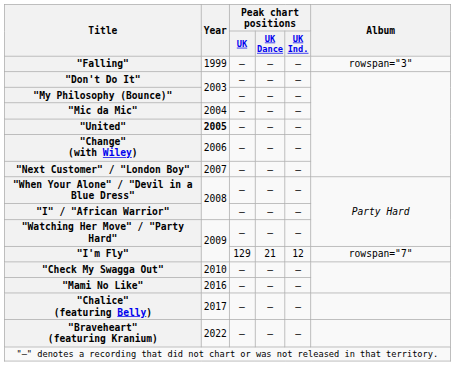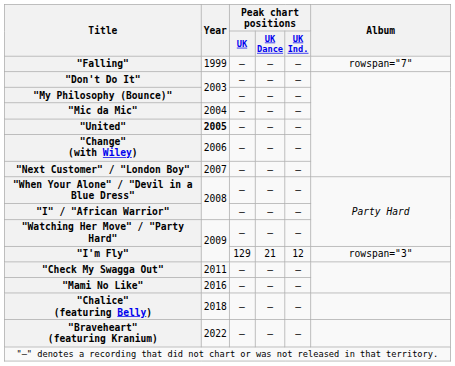(381, 64) rowspan="3" -> (381, 64) rowspan="7"
(381, 254) rowspan="7" -> (381, 254) rowspan="3"
(215, 270) 2010 -> (215, 270) 2011
(215, 307) 2017 -> (215, 307) 2018
